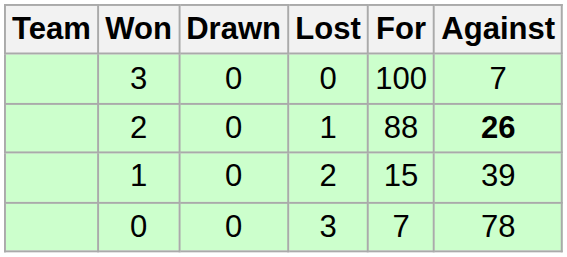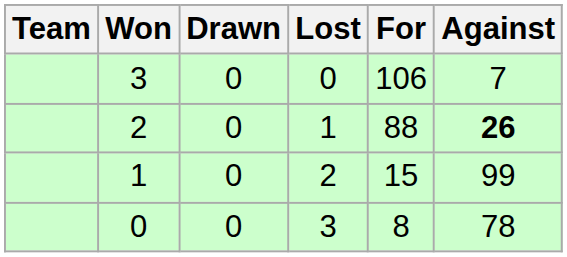(401, 78) 100 -> (401, 78) 106
(498, 176) 39 -> (498, 176) 99
(401, 226) 7 -> (401, 226) 8
